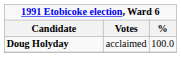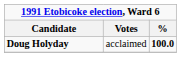(163, 44) normal -> (163, 44) bold
